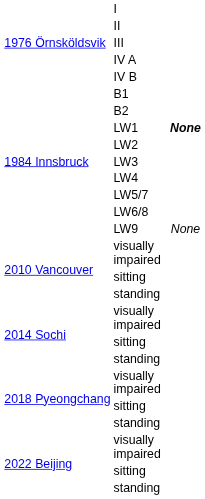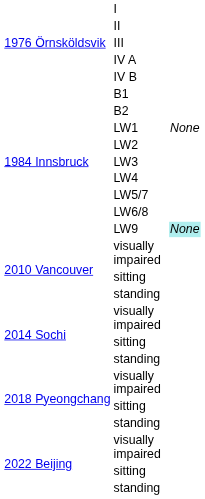(185, 127) bold -> (185, 127) normal
(185, 229) no background -> (185, 229) paleturquoise background
